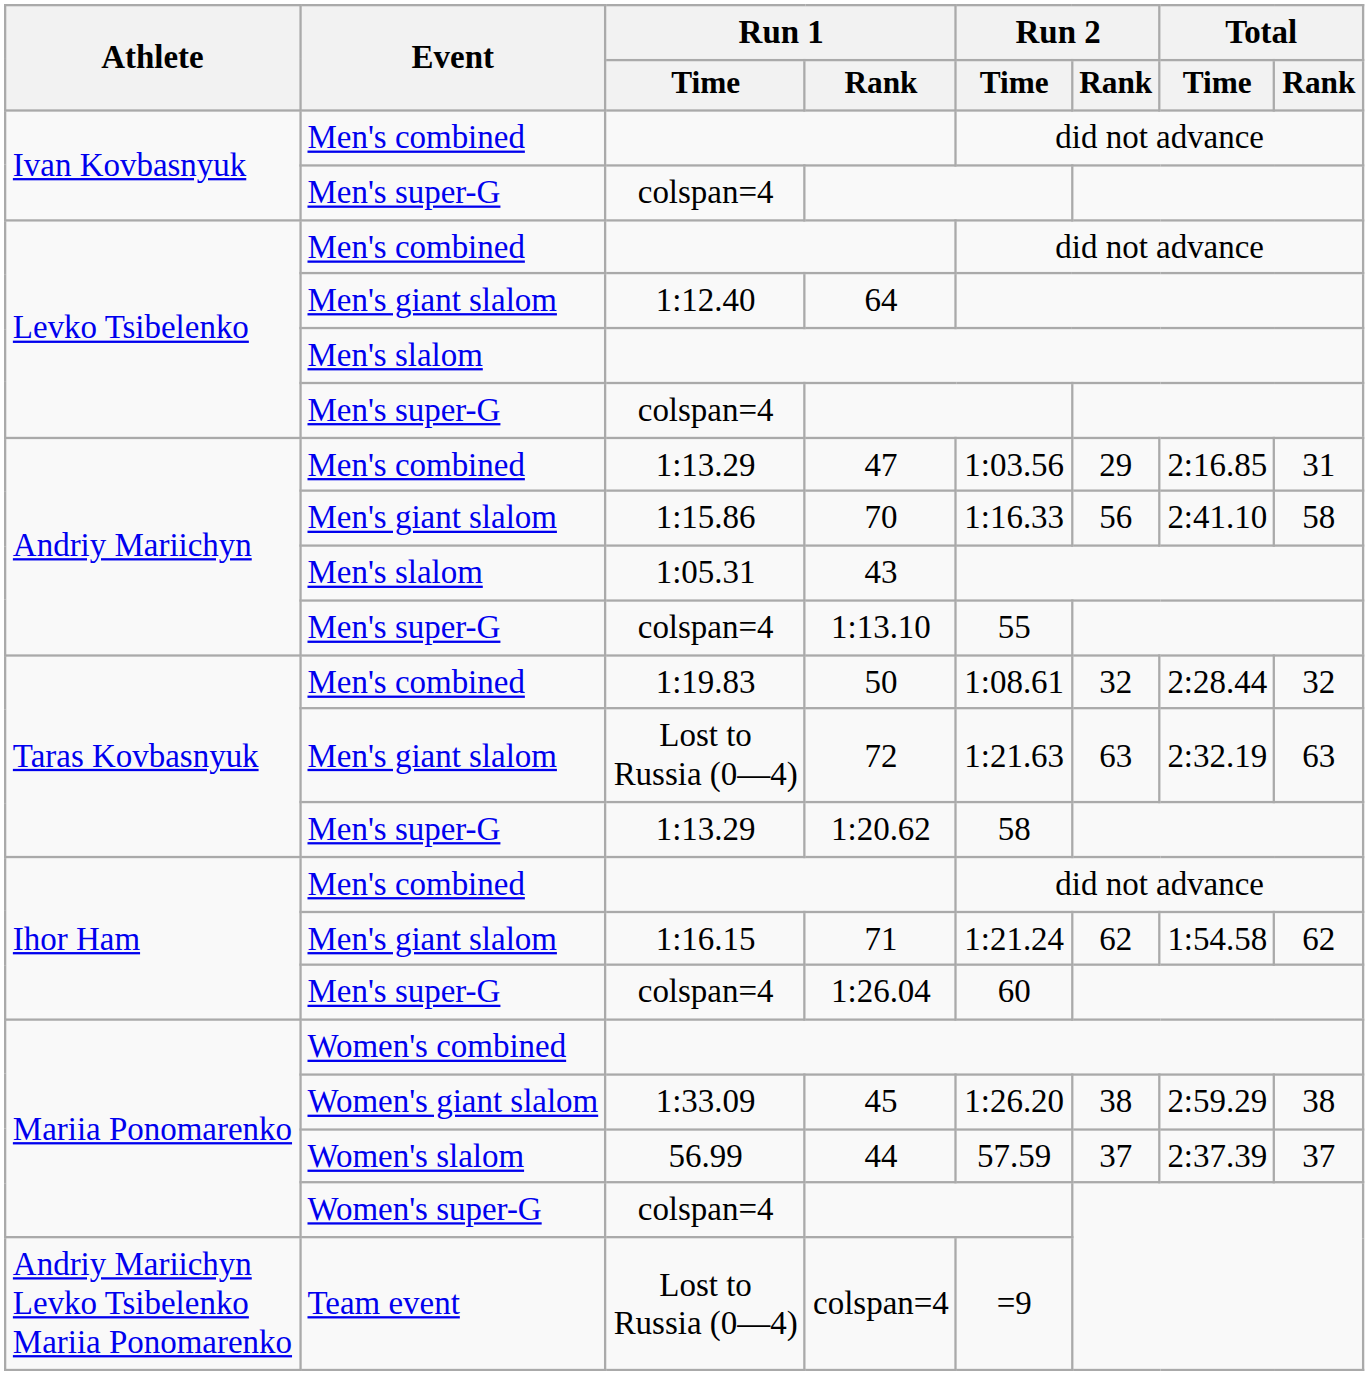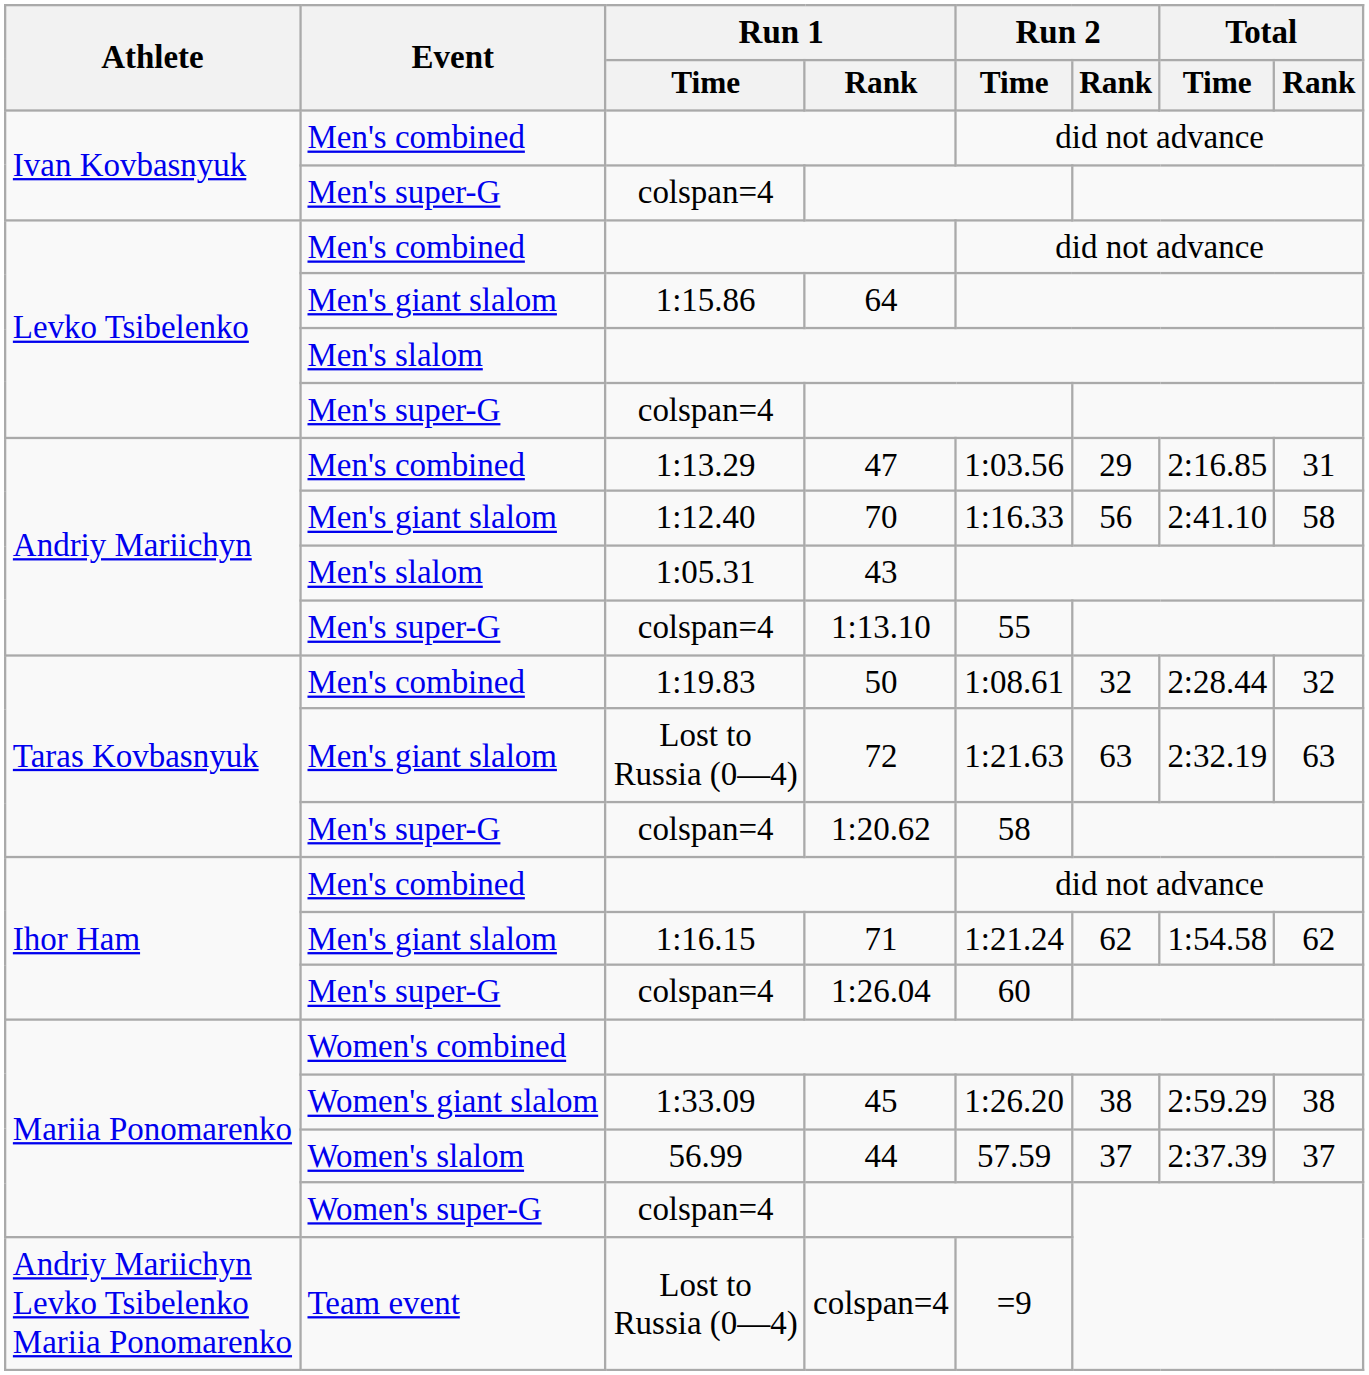(706, 301) 1:12.40 -> (706, 301) 1:15.86
(706, 518) 1:15.86 -> (706, 518) 1:12.40
(706, 829) 1:13.29 -> (706, 829) colspan=4
